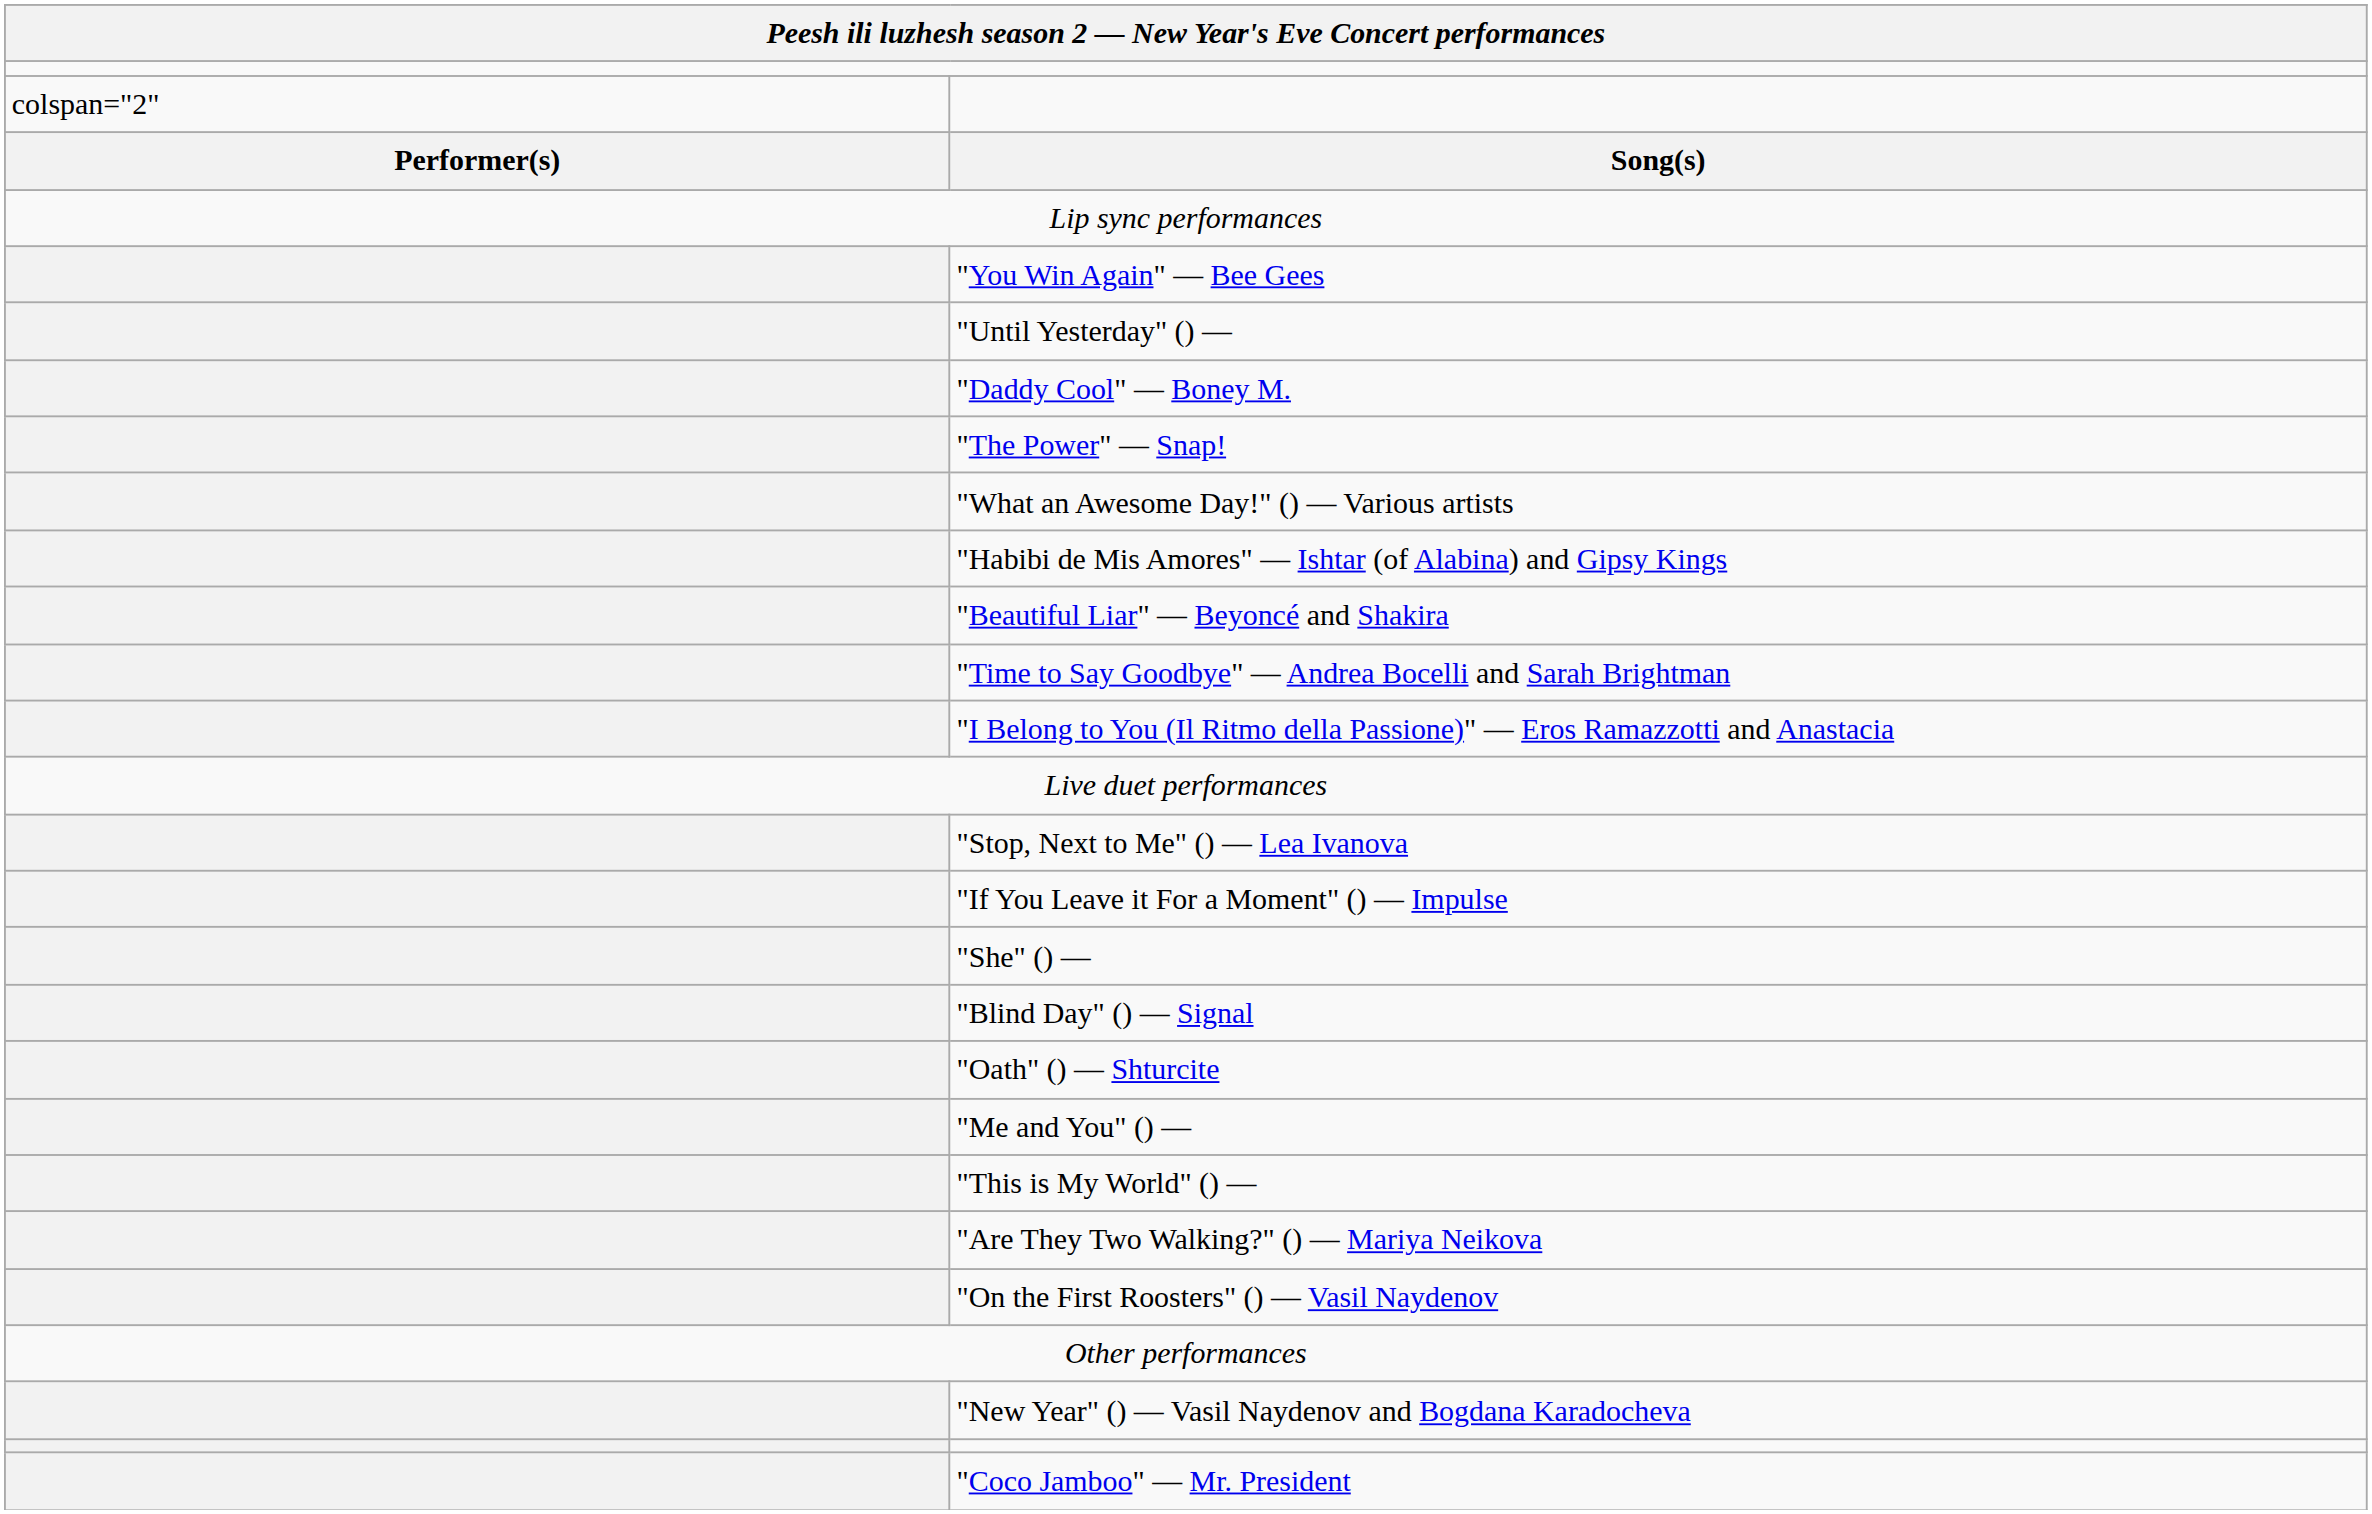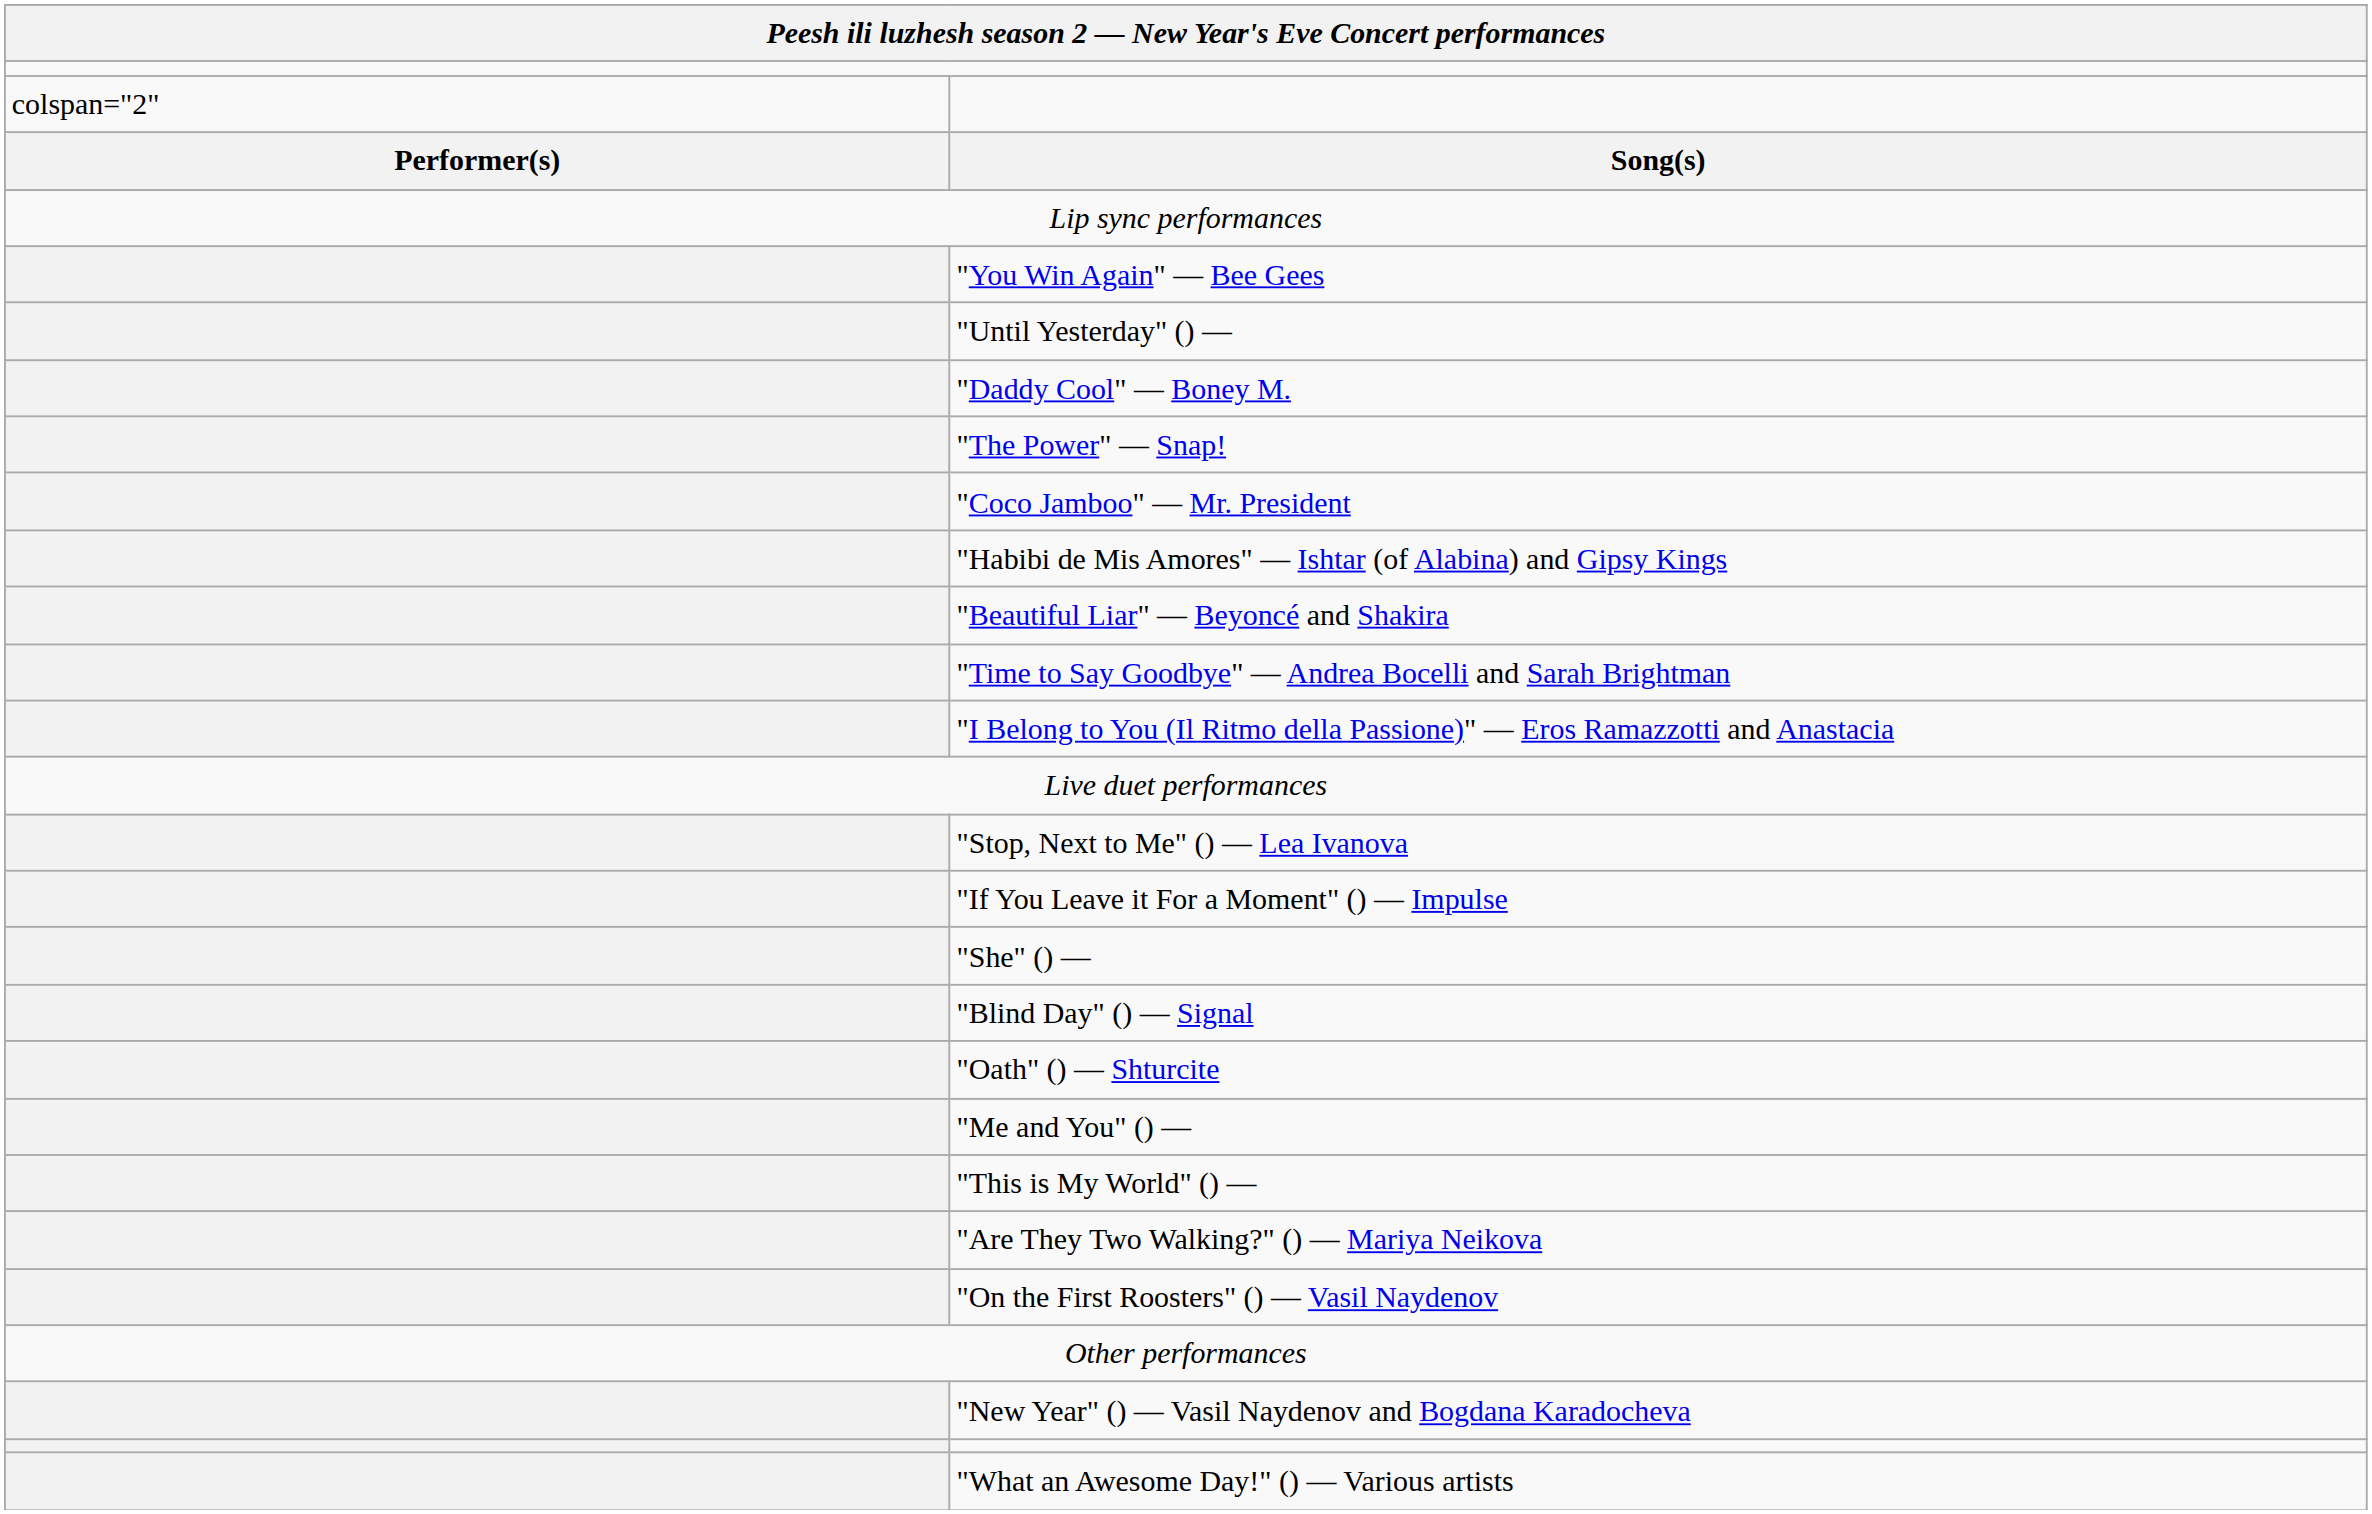(1235, 502) "What an Awesome Day!" () — Various artists -> (1154, 502) "Coco Jamboo" — Mr. President
(1154, 1481) "Coco Jamboo" — Mr. President -> (1235, 1481) "What an Awesome Day!" () — Various artists
